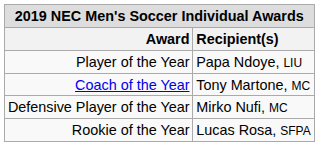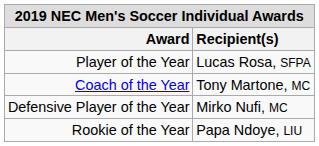(249, 62) Papa Ndoye, LIU -> (253, 62) Lucas Rosa, SFPA
(253, 130) Lucas Rosa, SFPA -> (249, 130) Papa Ndoye, LIU
